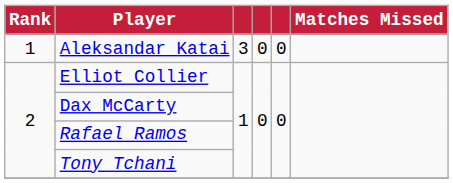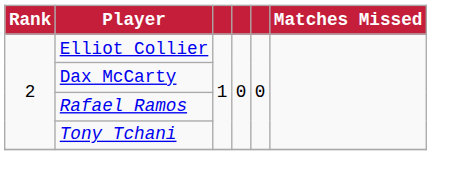- row: (145, 49)
